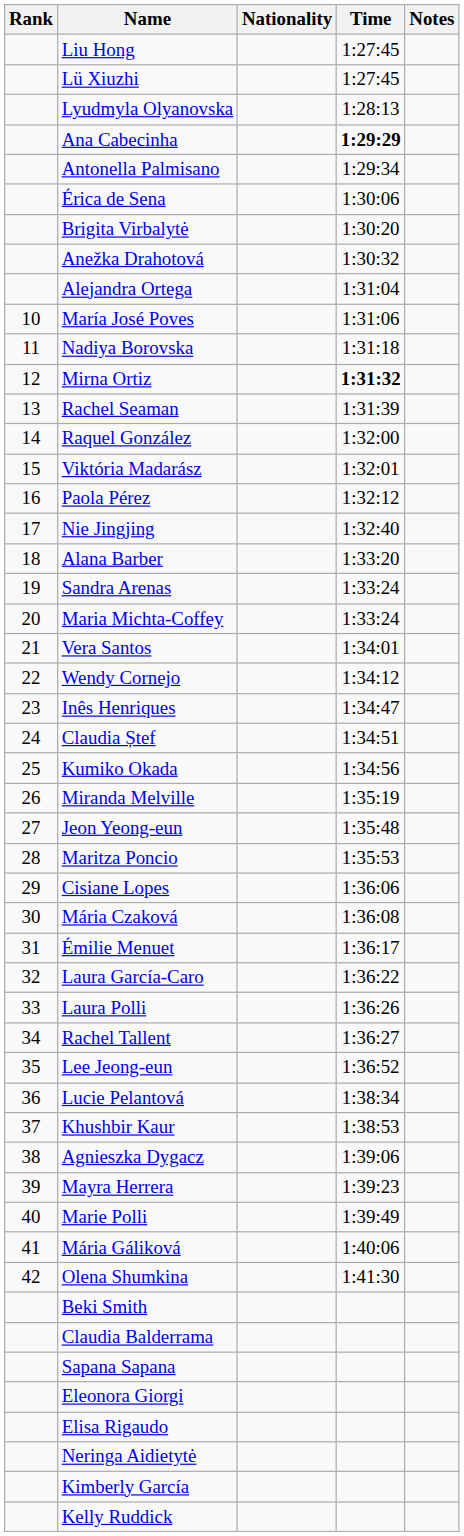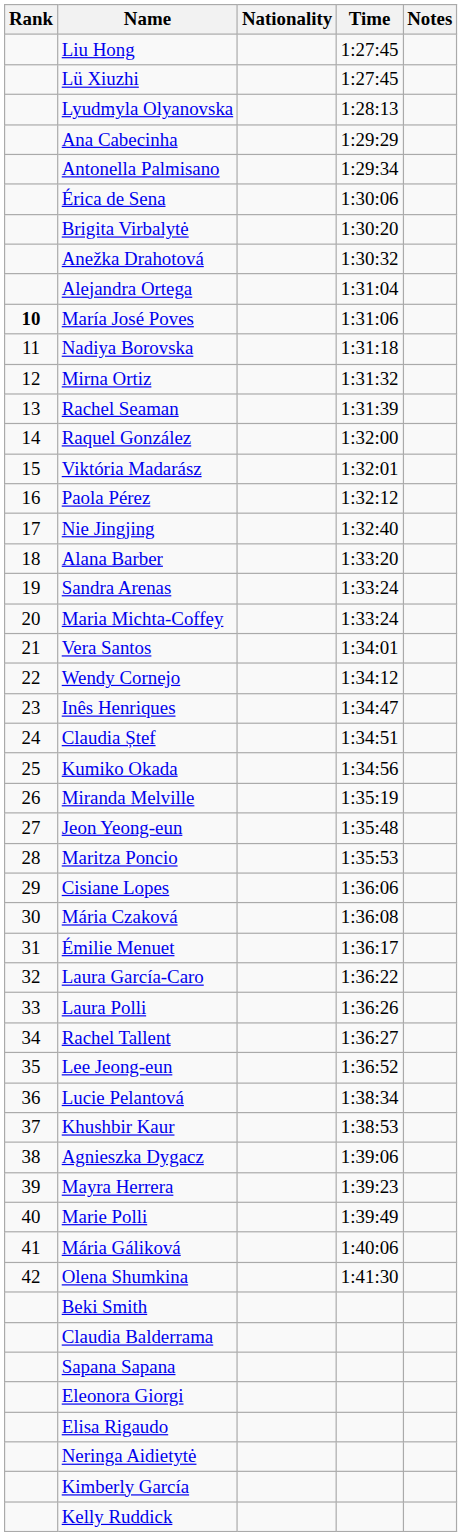(371, 139) bold -> (370, 139) normal
(31, 318) normal -> (31, 318) bold
(371, 378) bold -> (370, 378) normal
